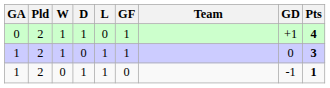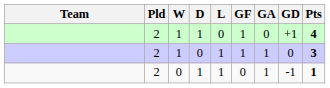columns swapped: (208, 14) <-> (16, 14)
